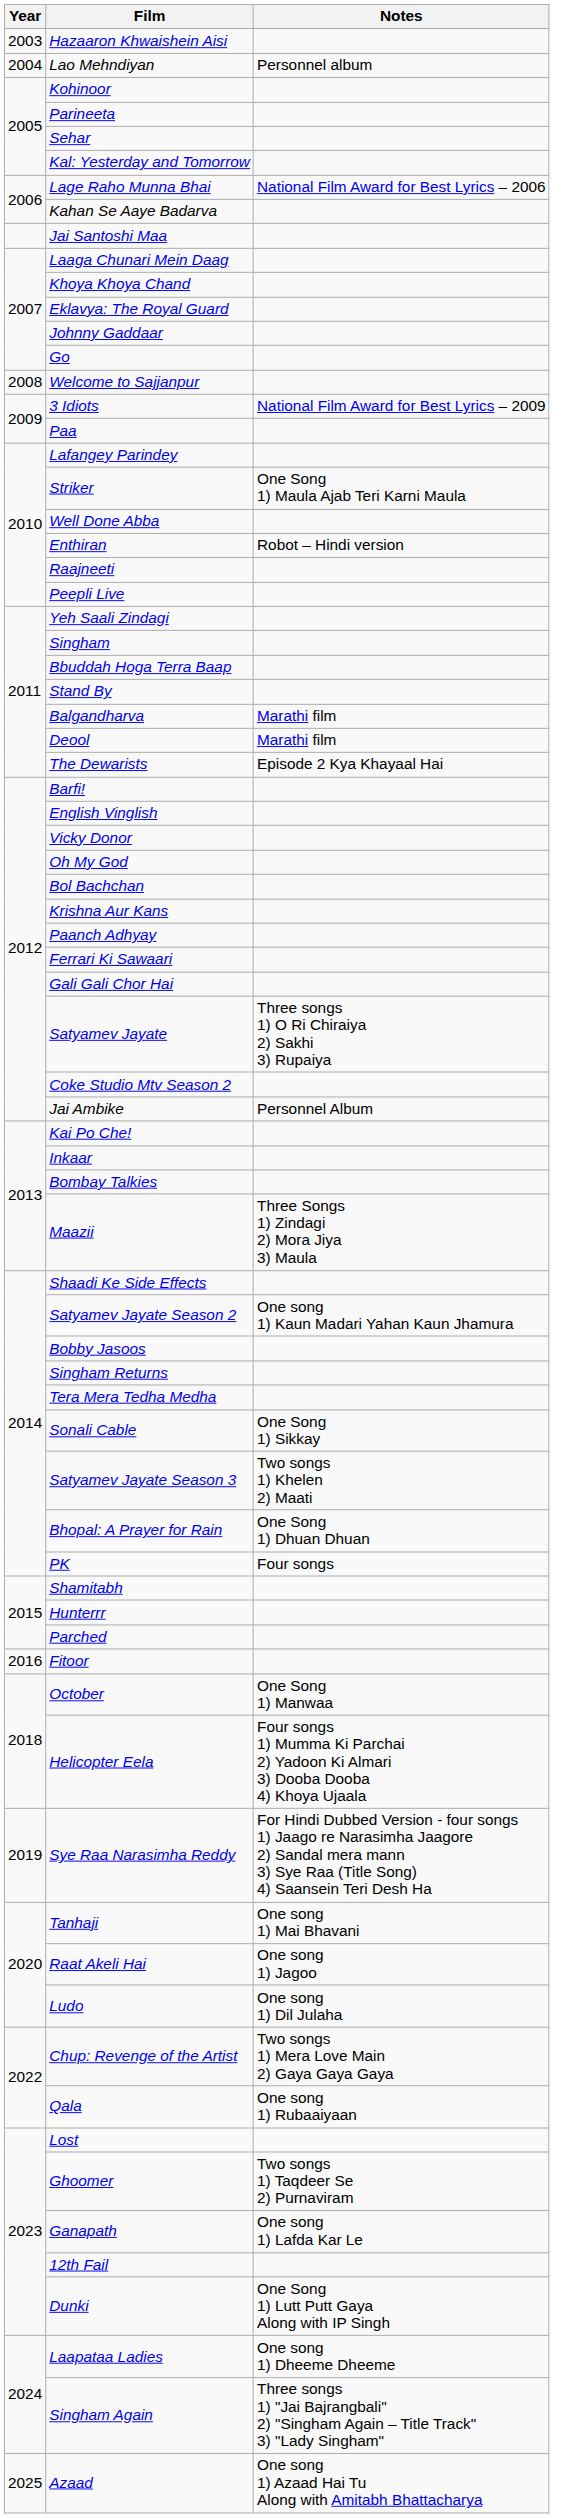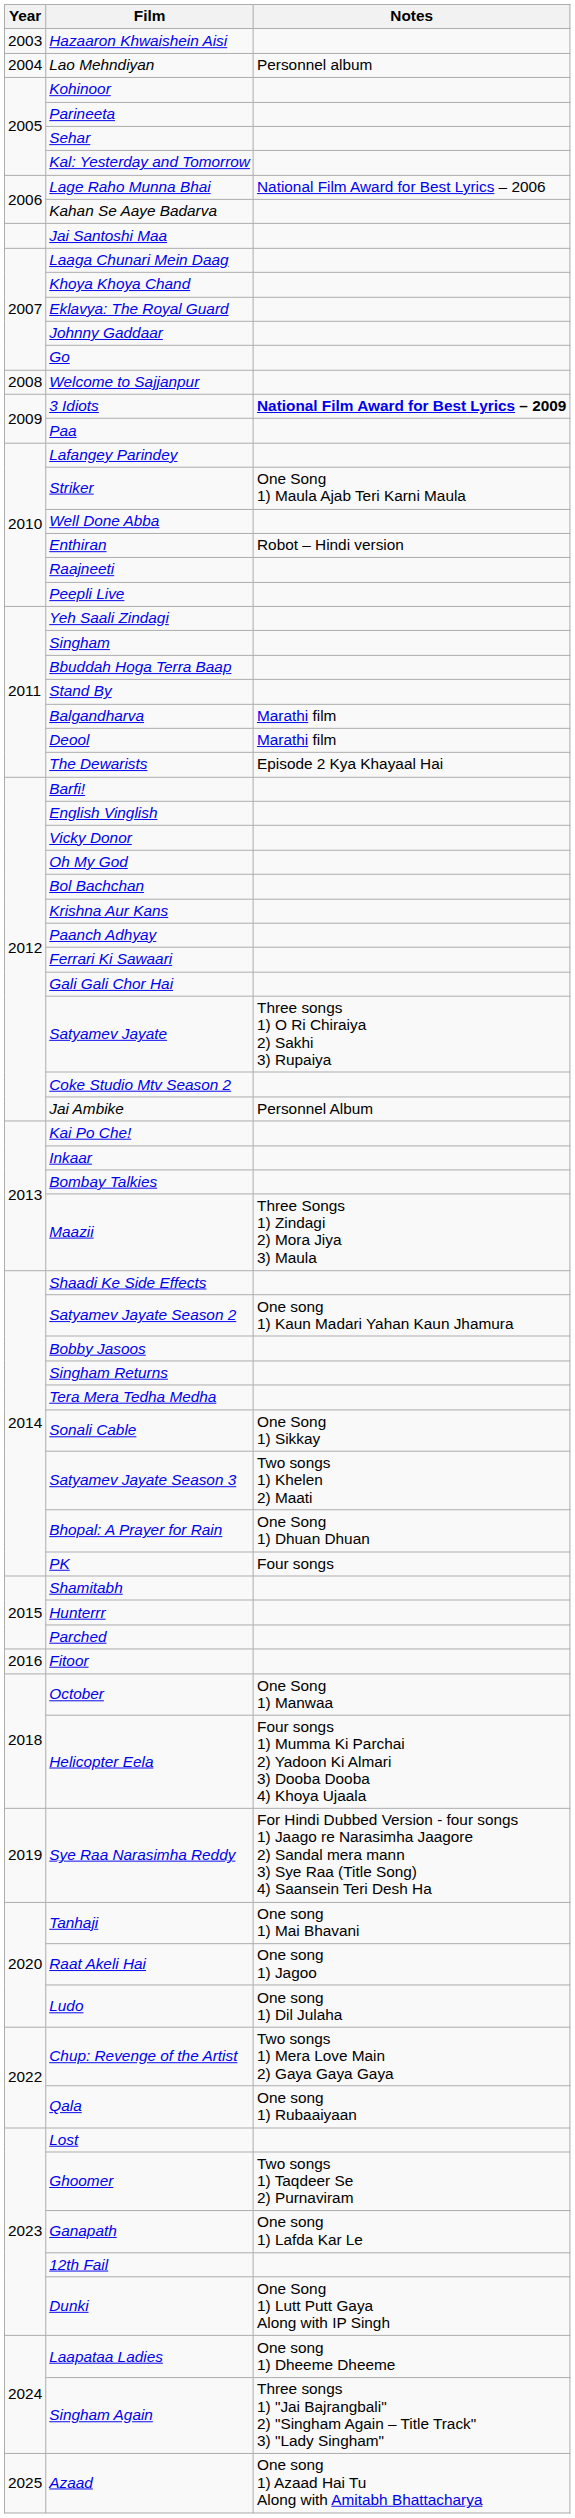(401, 406) normal -> (412, 406) bold
